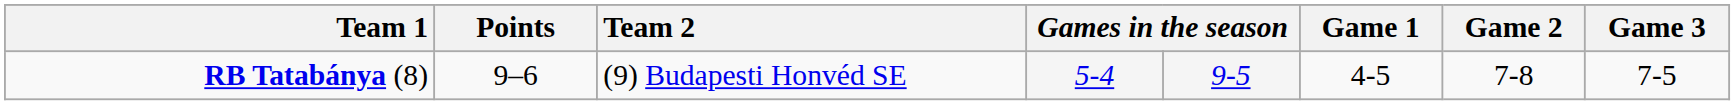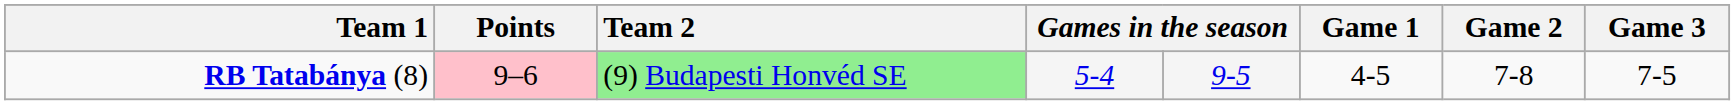(516, 74) no background -> (516, 74) pink background
(755, 74) no background -> (755, 74) lightgreen background
